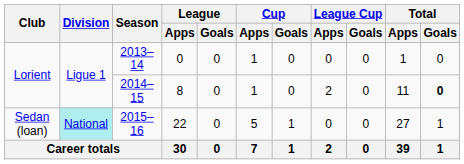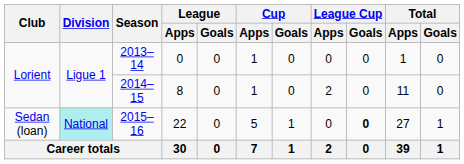(440, 91) bold -> (440, 91) normal
(366, 123) normal -> (366, 123) bold
